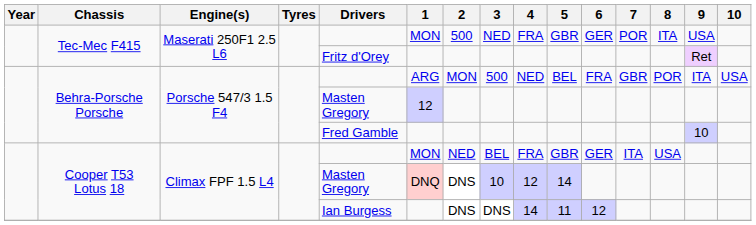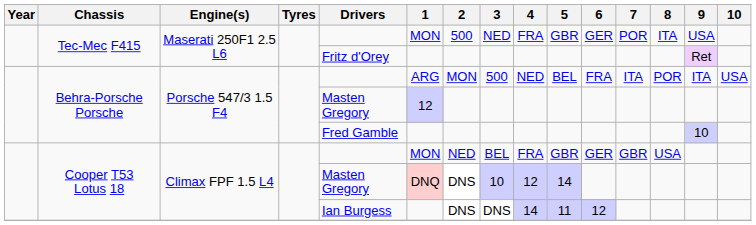(633, 77) GBR -> (633, 77) ITA
(633, 154) ITA -> (633, 154) GBR
